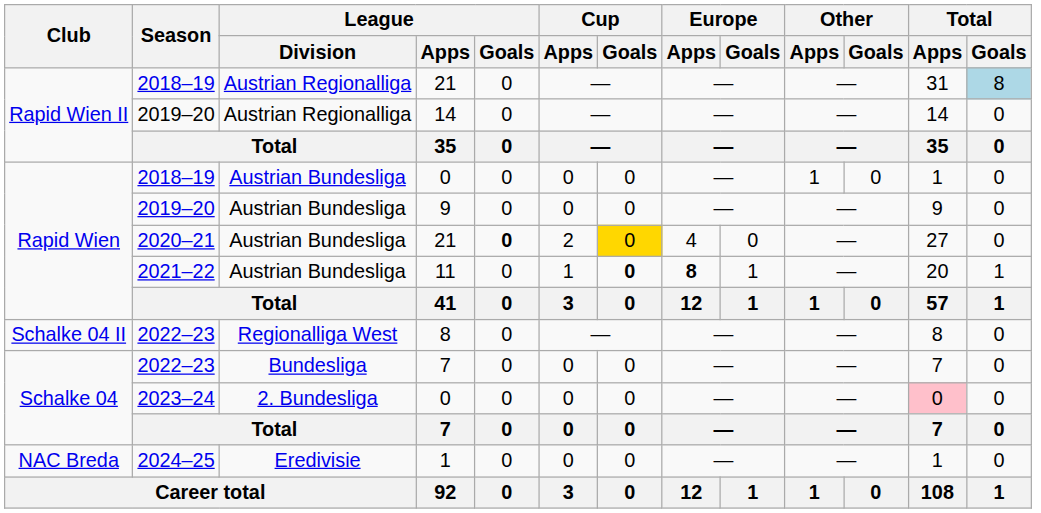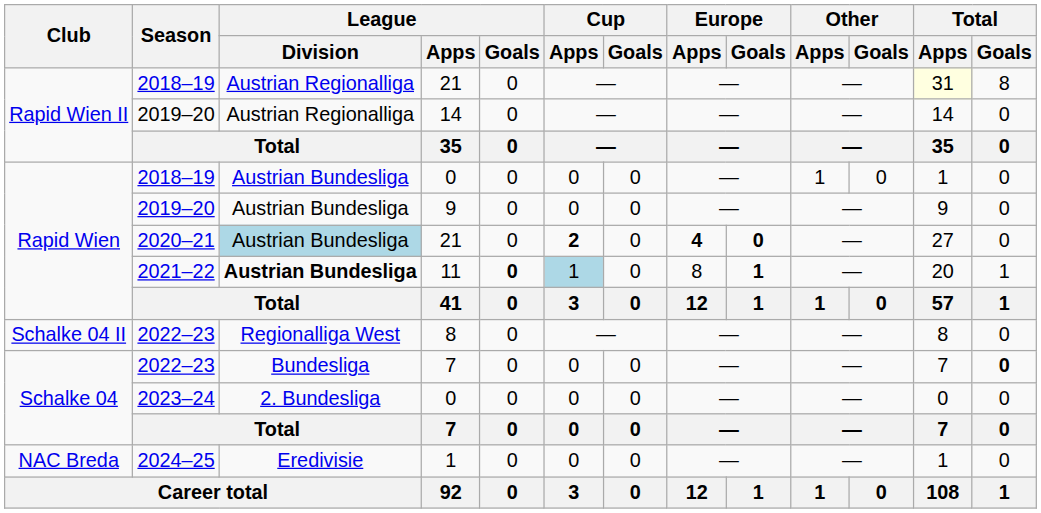(937, 83) no background -> (943, 83) lightyellow background
(999, 83) lightblue background -> (1004, 83) no background
(318, 240) no background -> (320, 240) lightblue background
(507, 240) bold -> (512, 240) normal
(568, 240) normal -> (574, 240) bold
(630, 240) gold background -> (635, 240) no background
(691, 240) normal -> (697, 240) bold
(753, 240) normal -> (758, 240) bold
(318, 271) normal -> (320, 271) bold
(507, 271) normal -> (512, 271) bold
(568, 271) no background -> (574, 271) lightblue background
(630, 271) bold -> (635, 271) normal
(691, 271) bold -> (697, 271) normal
(753, 271) normal -> (758, 271) bold
(999, 366) normal -> (1004, 366) bold
(937, 397) pink background -> (943, 397) no background
